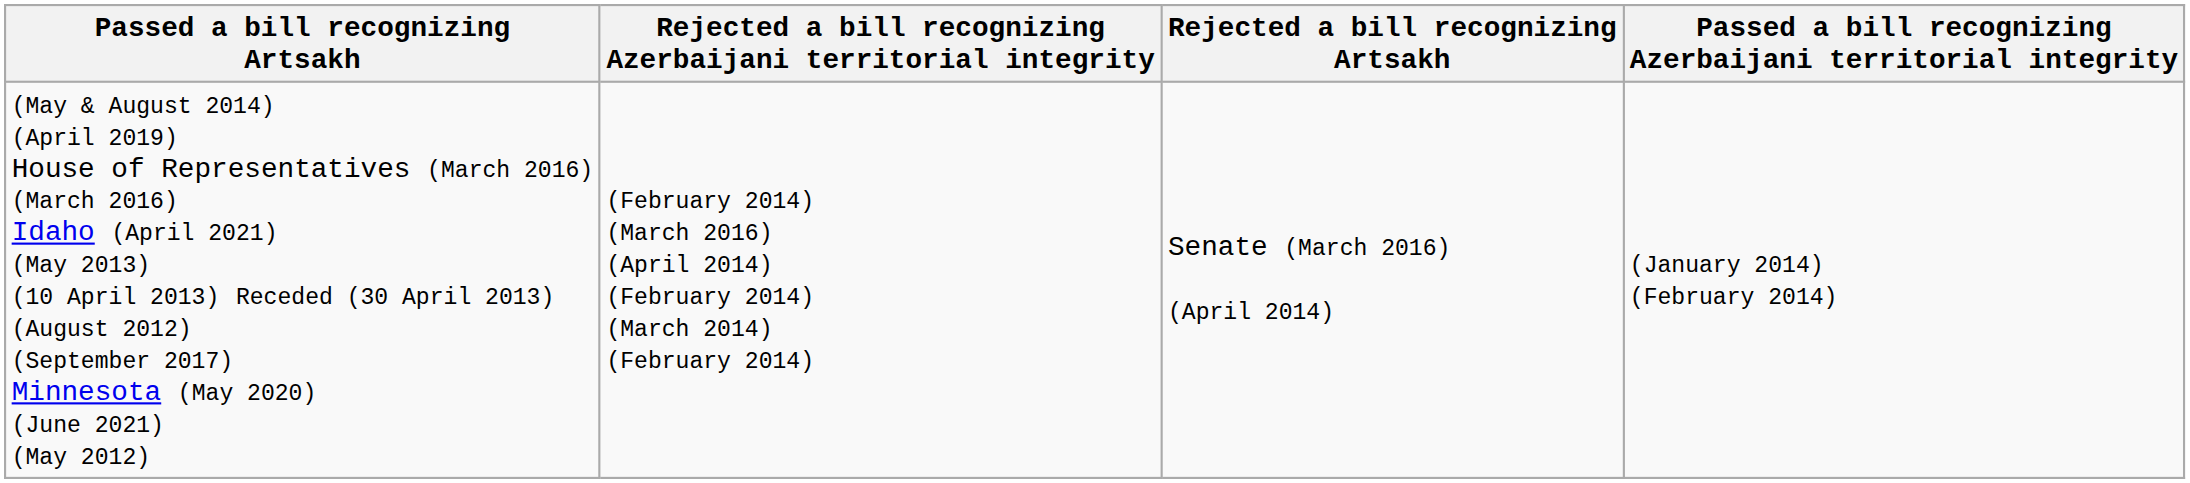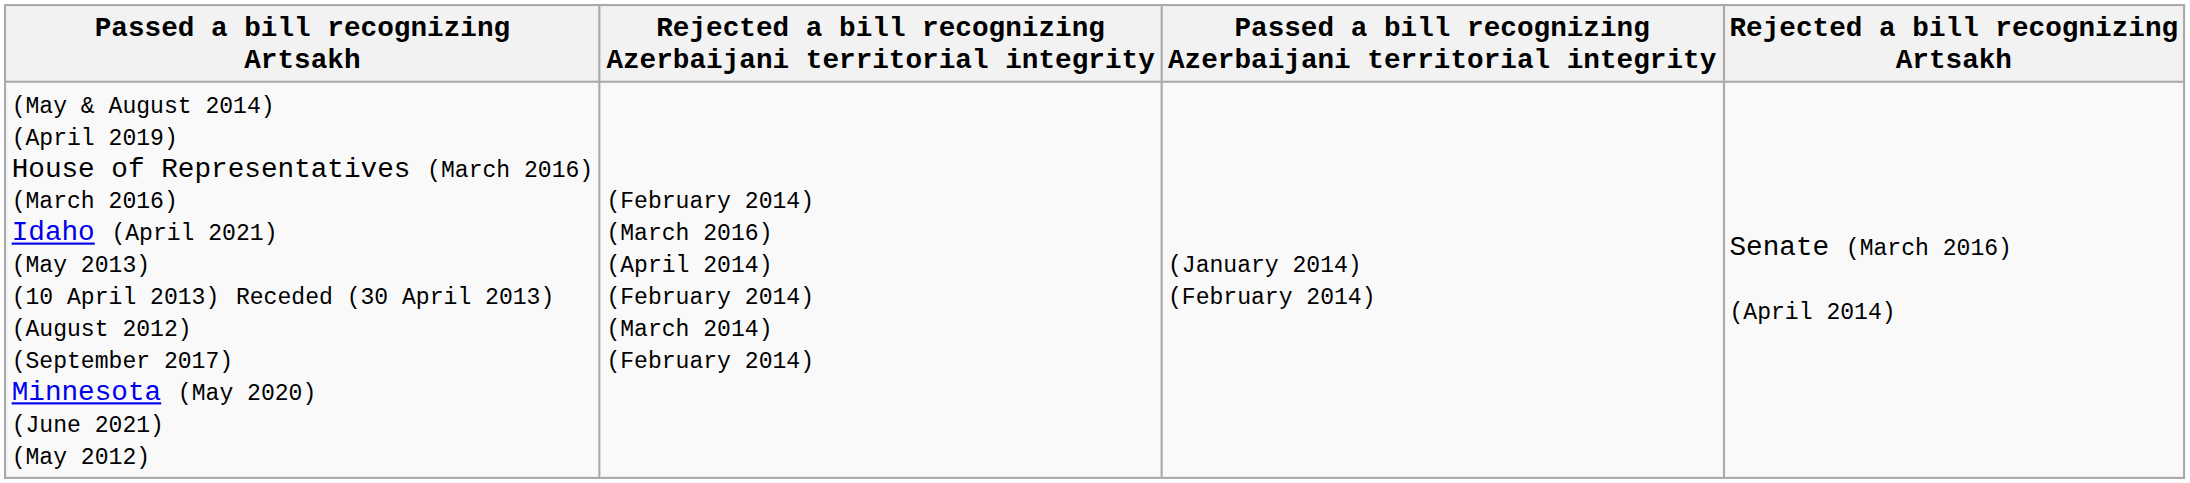columns swapped: (1392, 44) <-> (1904, 44)
